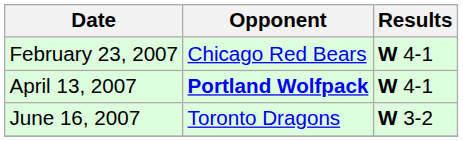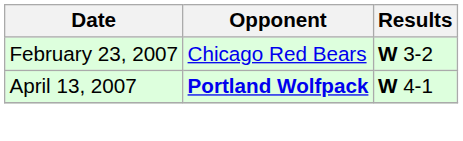(405, 53) W 4-1 -> (405, 53) W 3-2
- row: (75, 119)
